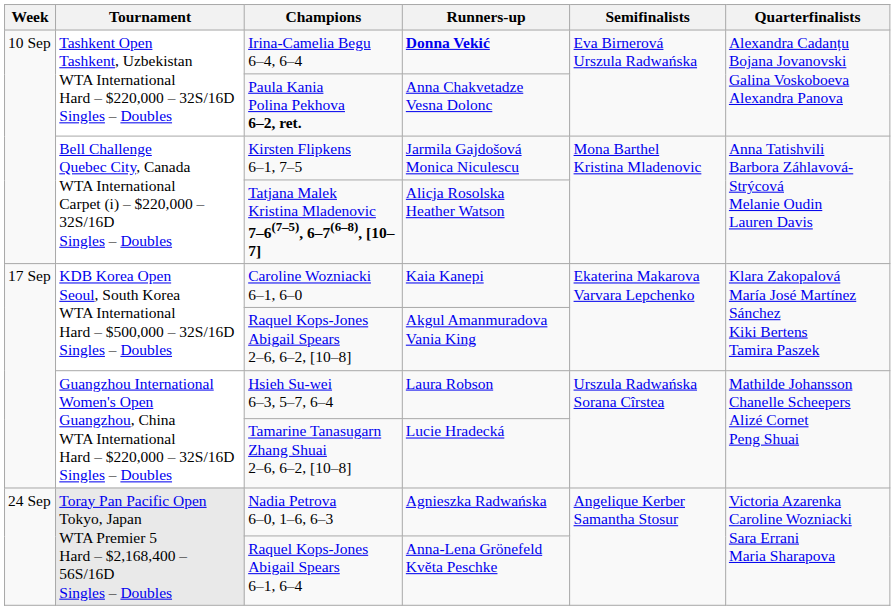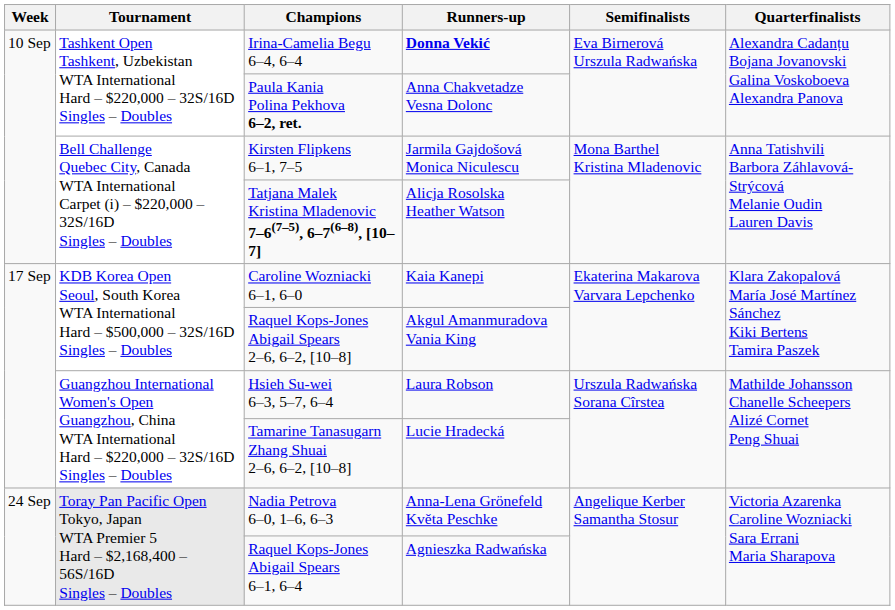(476, 500) Agnieszka Radwańska -> (474, 509) Anna-Lena Grönefeld Květa Peschke
(474, 558) Anna-Lena Grönefeld Květa Peschke -> (476, 549) Agnieszka Radwańska
